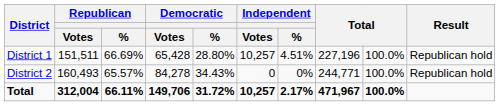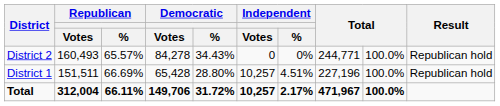rows swapped: (29, 55) <-> (29, 73)
